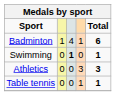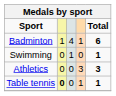(71, 54) bold -> (71, 54) normal
(62, 83) normal -> (62, 83) bold
